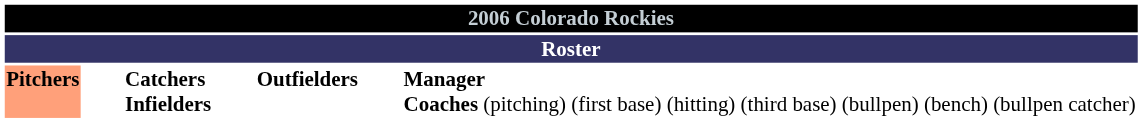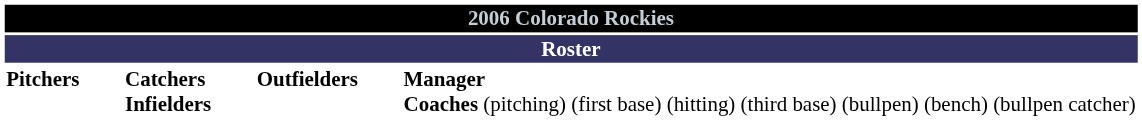(43, 79) lightsalmon background -> (43, 79) no background
